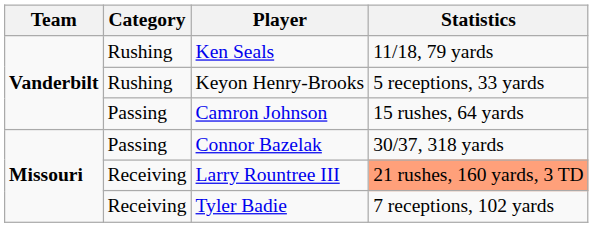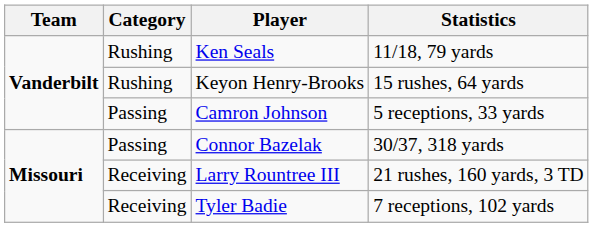(459, 82) 5 receptions, 33 yards -> (449, 82) 15 rushes, 64 yards
(449, 113) 15 rushes, 64 yards -> (459, 113) 5 receptions, 33 yards
(478, 175) lightsalmon background -> (478, 175) no background
